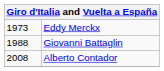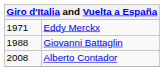(17, 27) 1973 -> (17, 27) 1971
